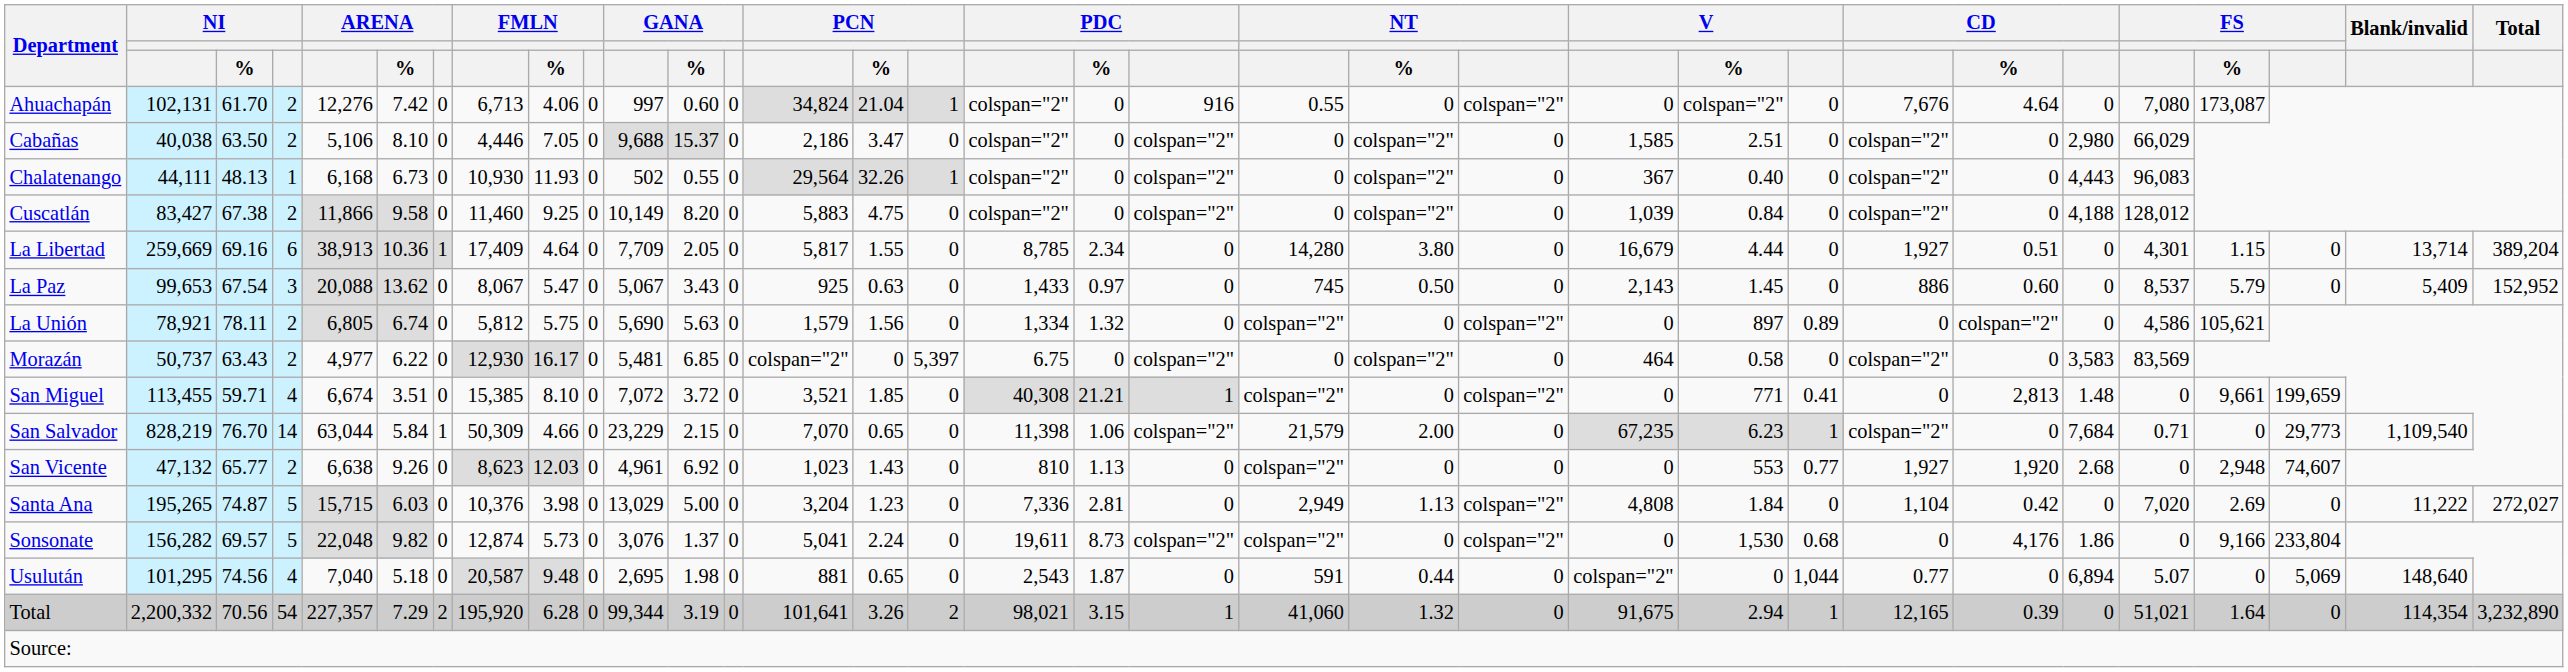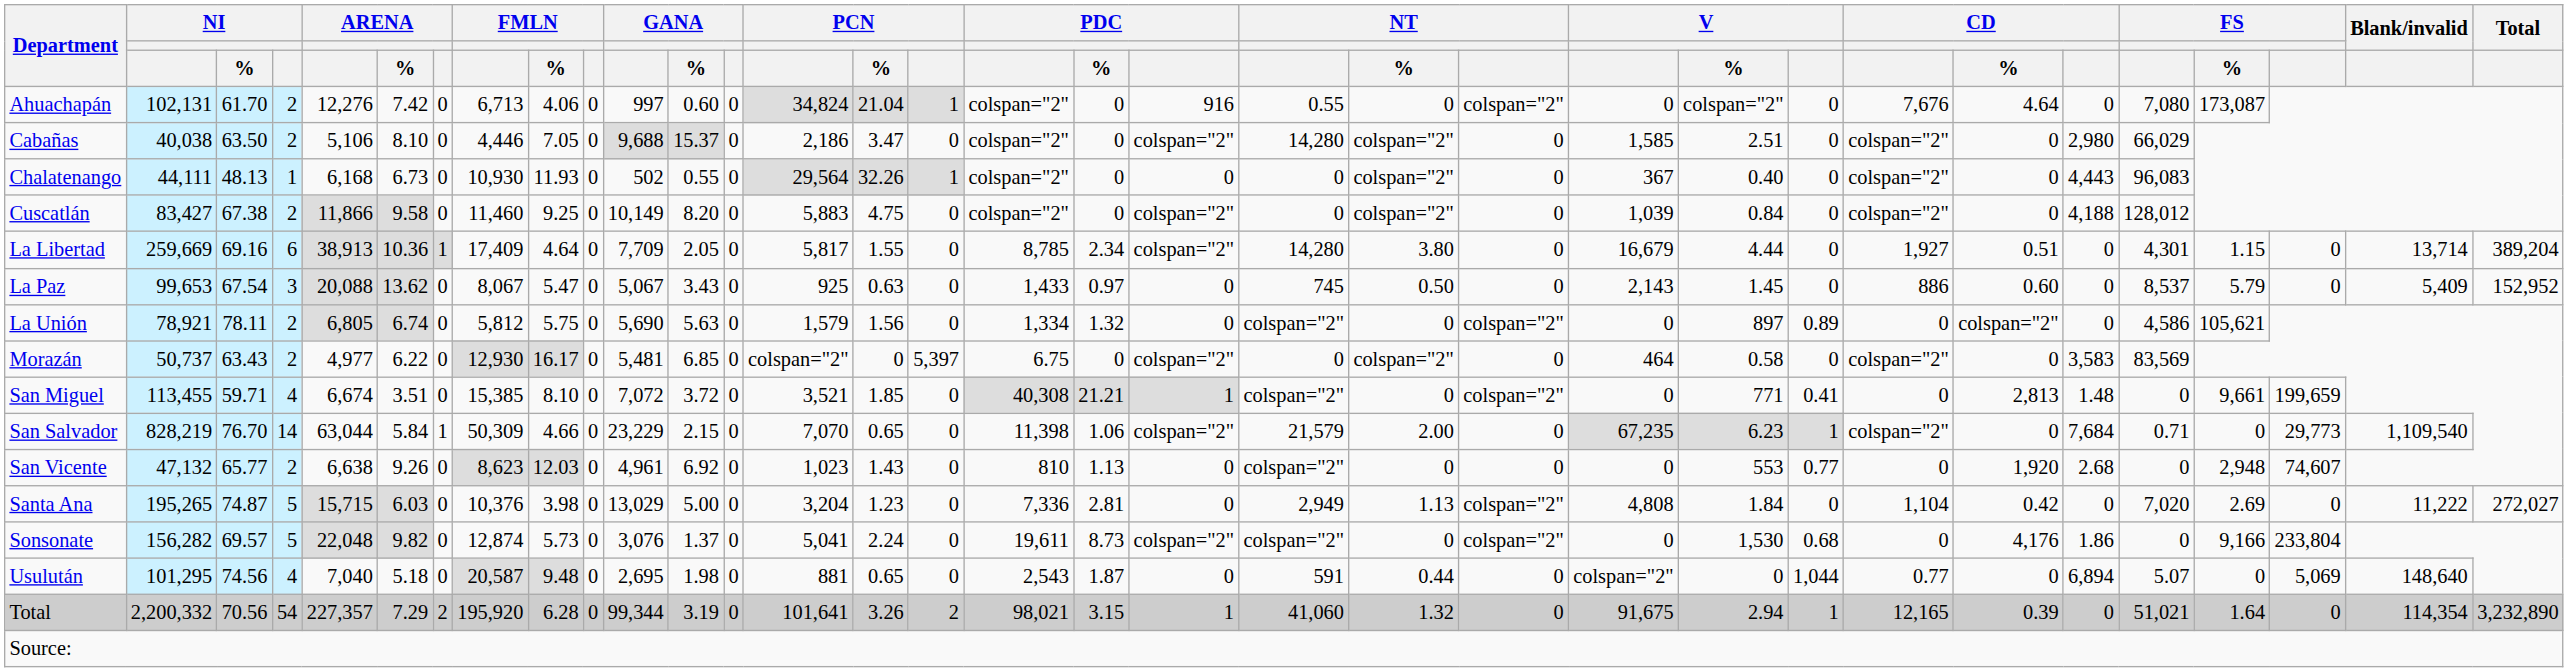(1339, 141) 0 -> (1316, 141) 14,280
(1184, 177) colspan="2" -> (1229, 177) 0
(1229, 249) 0 -> (1184, 249) colspan="2"
(1926, 467) 1,927 -> (1944, 467) 0
